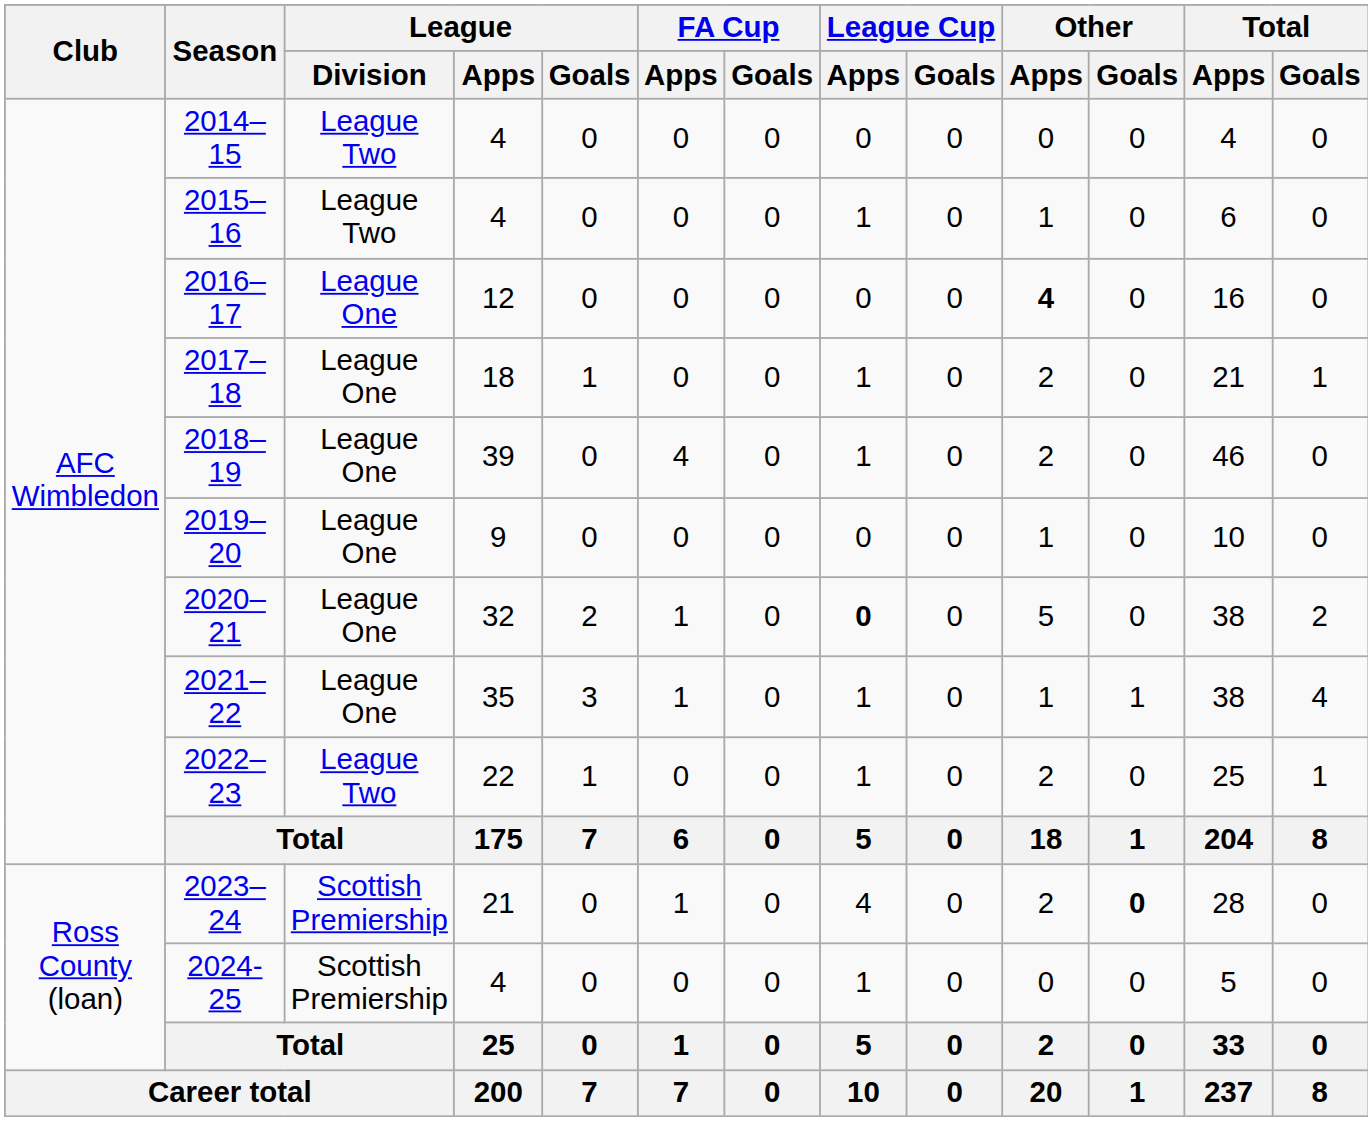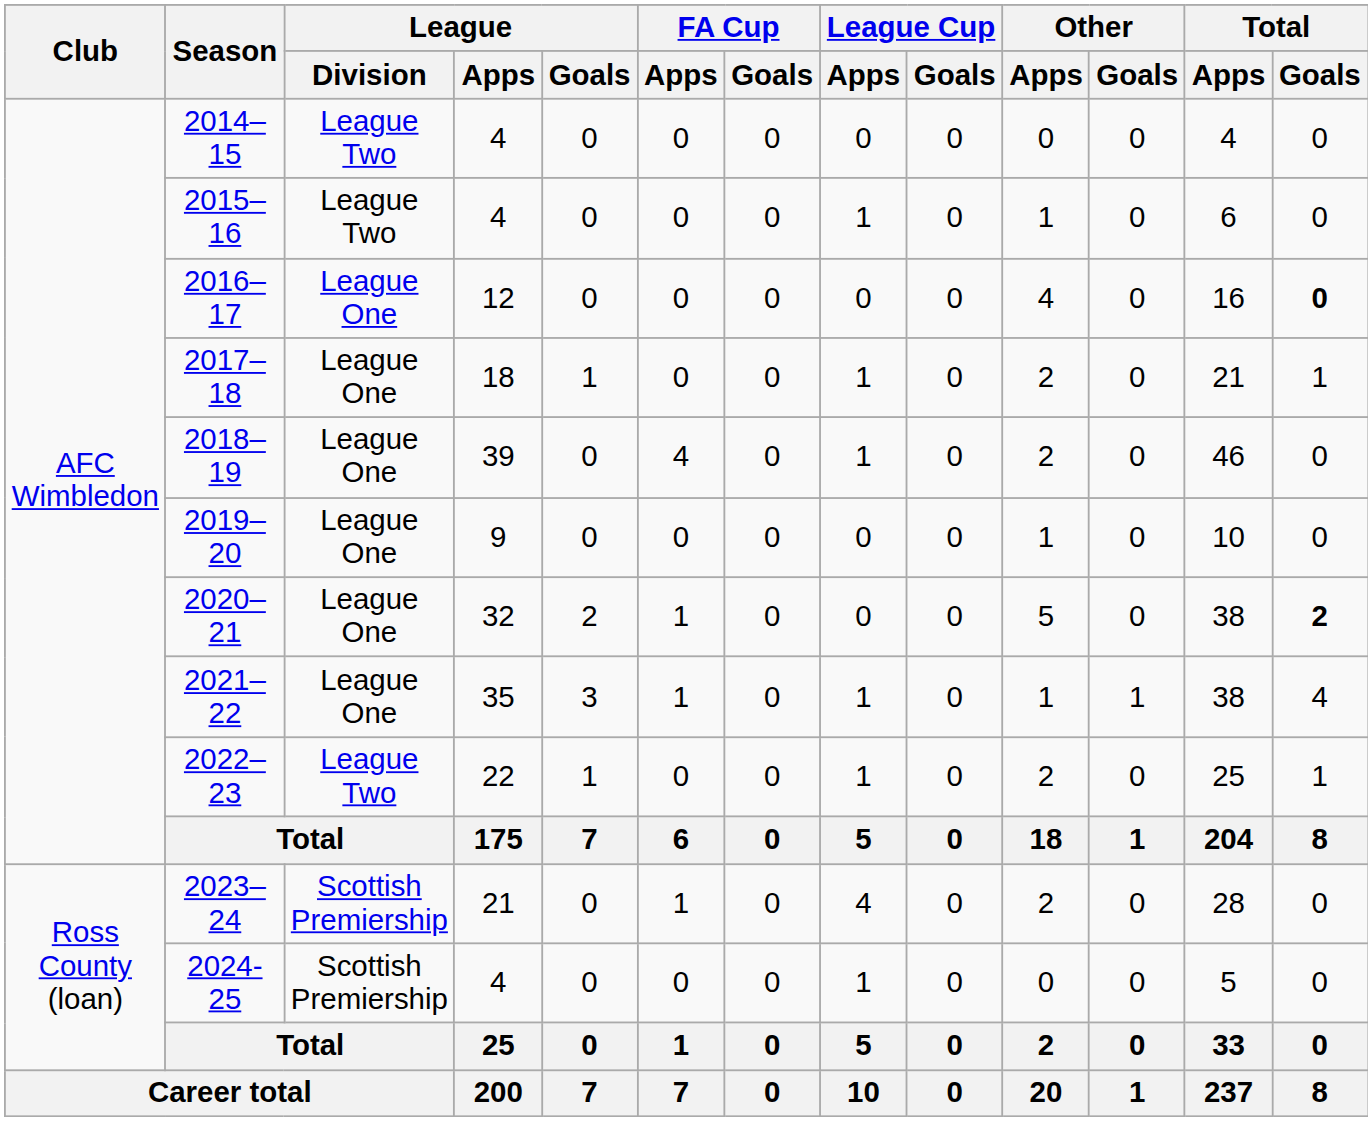(1046, 297) bold -> (1046, 297) normal
(1320, 297) normal -> (1320, 297) bold
(863, 616) bold -> (863, 616) normal
(1320, 616) normal -> (1320, 616) bold
(1137, 902) bold -> (1137, 902) normal
